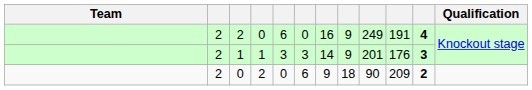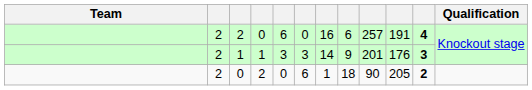(348, 34) 9 -> (348, 34) 6
(373, 34) 249 -> (373, 34) 257
(327, 74) 9 -> (327, 74) 1
(399, 74) 209 -> (399, 74) 205
